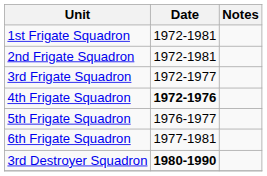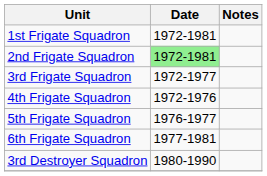(185, 56) no background -> (185, 56) lightgreen background
(185, 98) bold -> (185, 98) normal
(185, 160) bold -> (185, 160) normal
